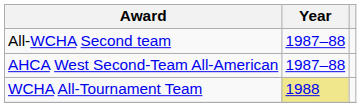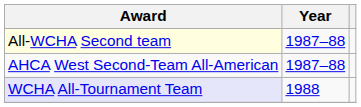(90, 41) no background -> (90, 41) lightyellow background
(105, 89) no background -> (105, 89) lavender background
(303, 89) khaki background -> (303, 89) no background
